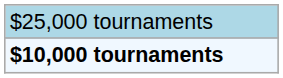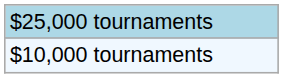(117, 55) bold -> (111, 55) normal
